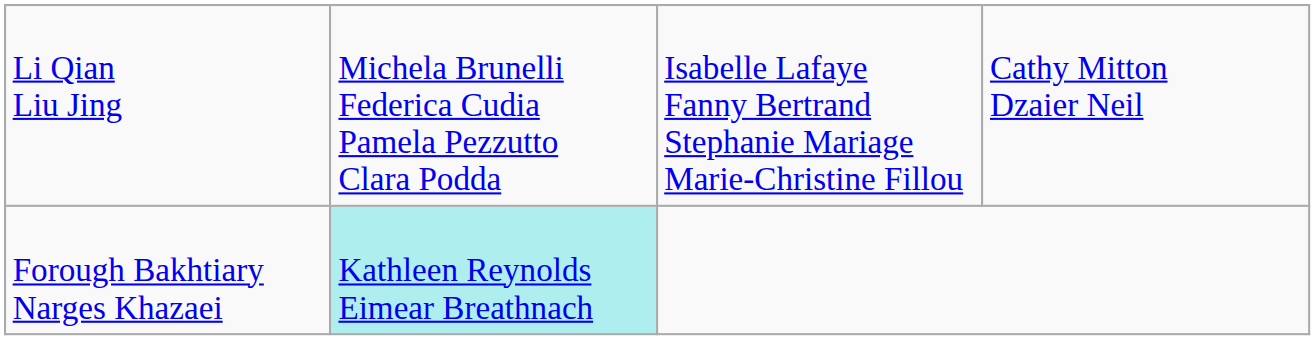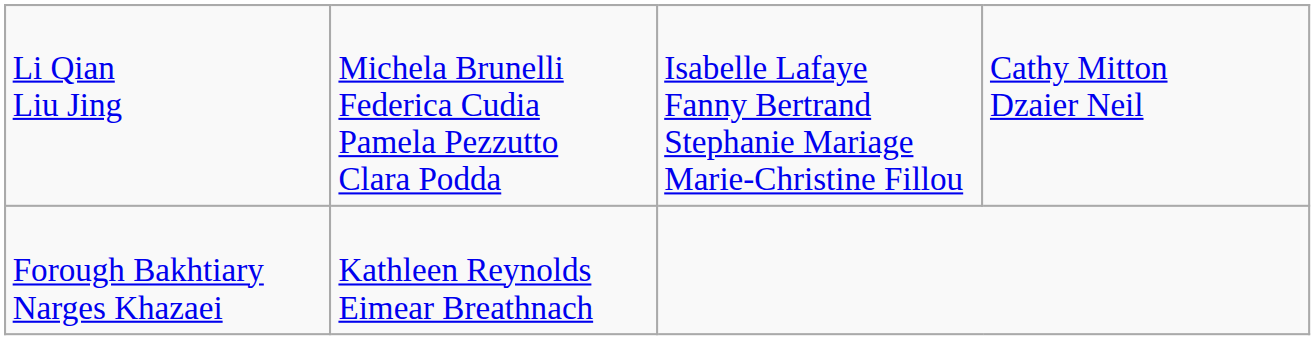(466, 288) paleturquoise background -> (466, 288) no background
